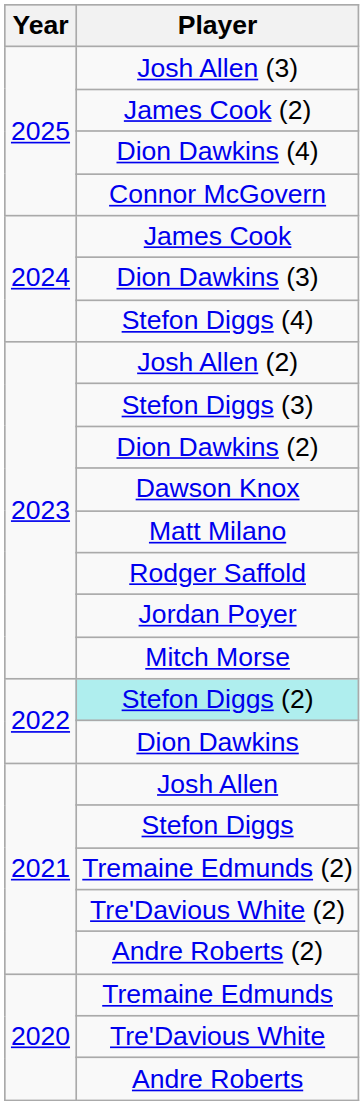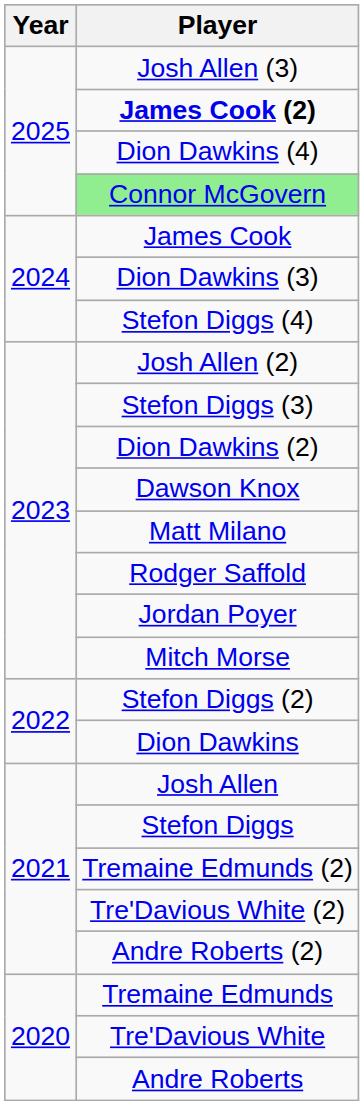(218, 109) normal -> (218, 109) bold
(218, 194) no background -> (218, 194) lightgreen background
(218, 699) paleturquoise background -> (218, 699) no background
